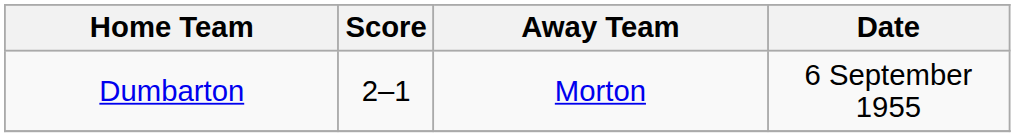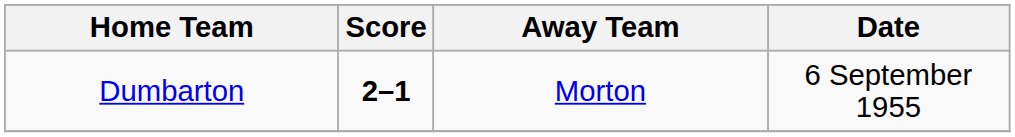(386, 90) normal -> (386, 90) bold
